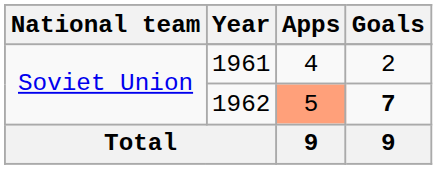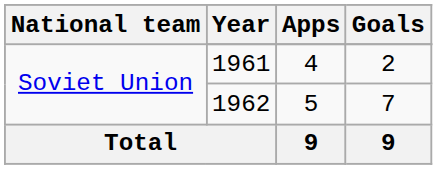(311, 104) lightsalmon background -> (311, 104) no background
(388, 104) bold -> (388, 104) normal
